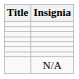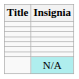(52, 65) no background -> (52, 65) paleturquoise background
